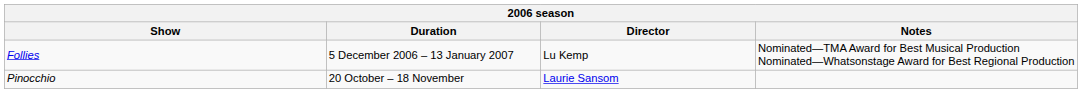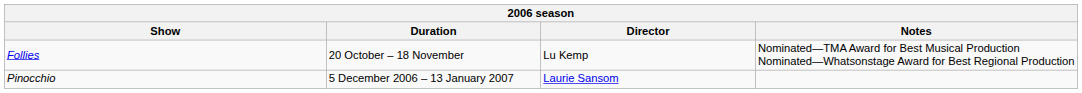(421, 55) 5 December 2006 – 13 January 2007 -> (396, 55) 20 October – 18 November
(396, 79) 20 October – 18 November -> (421, 79) 5 December 2006 – 13 January 2007
